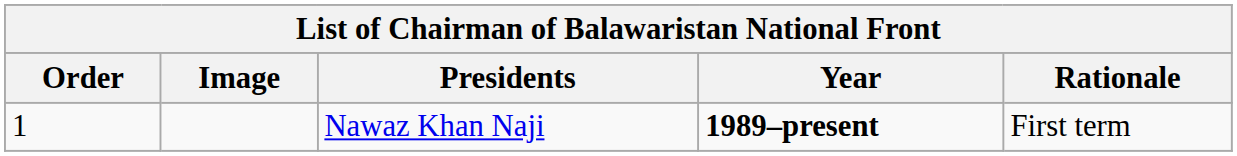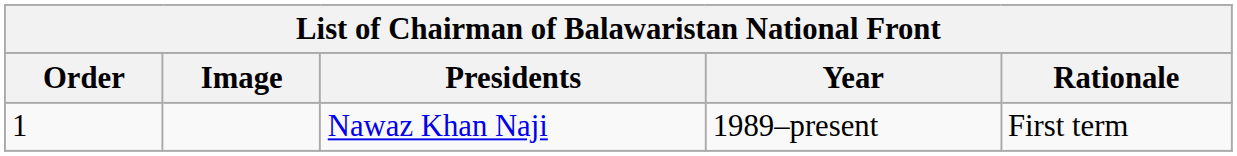(792, 126) bold -> (795, 126) normal
